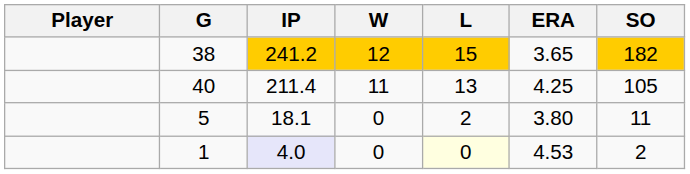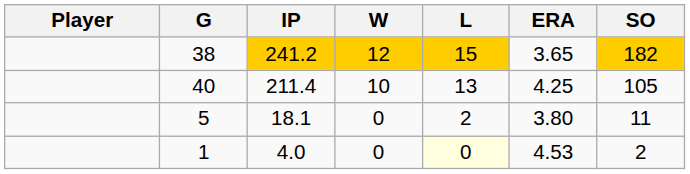(378, 86) 11 -> (378, 86) 10
(291, 151) lavender background -> (291, 151) no background
